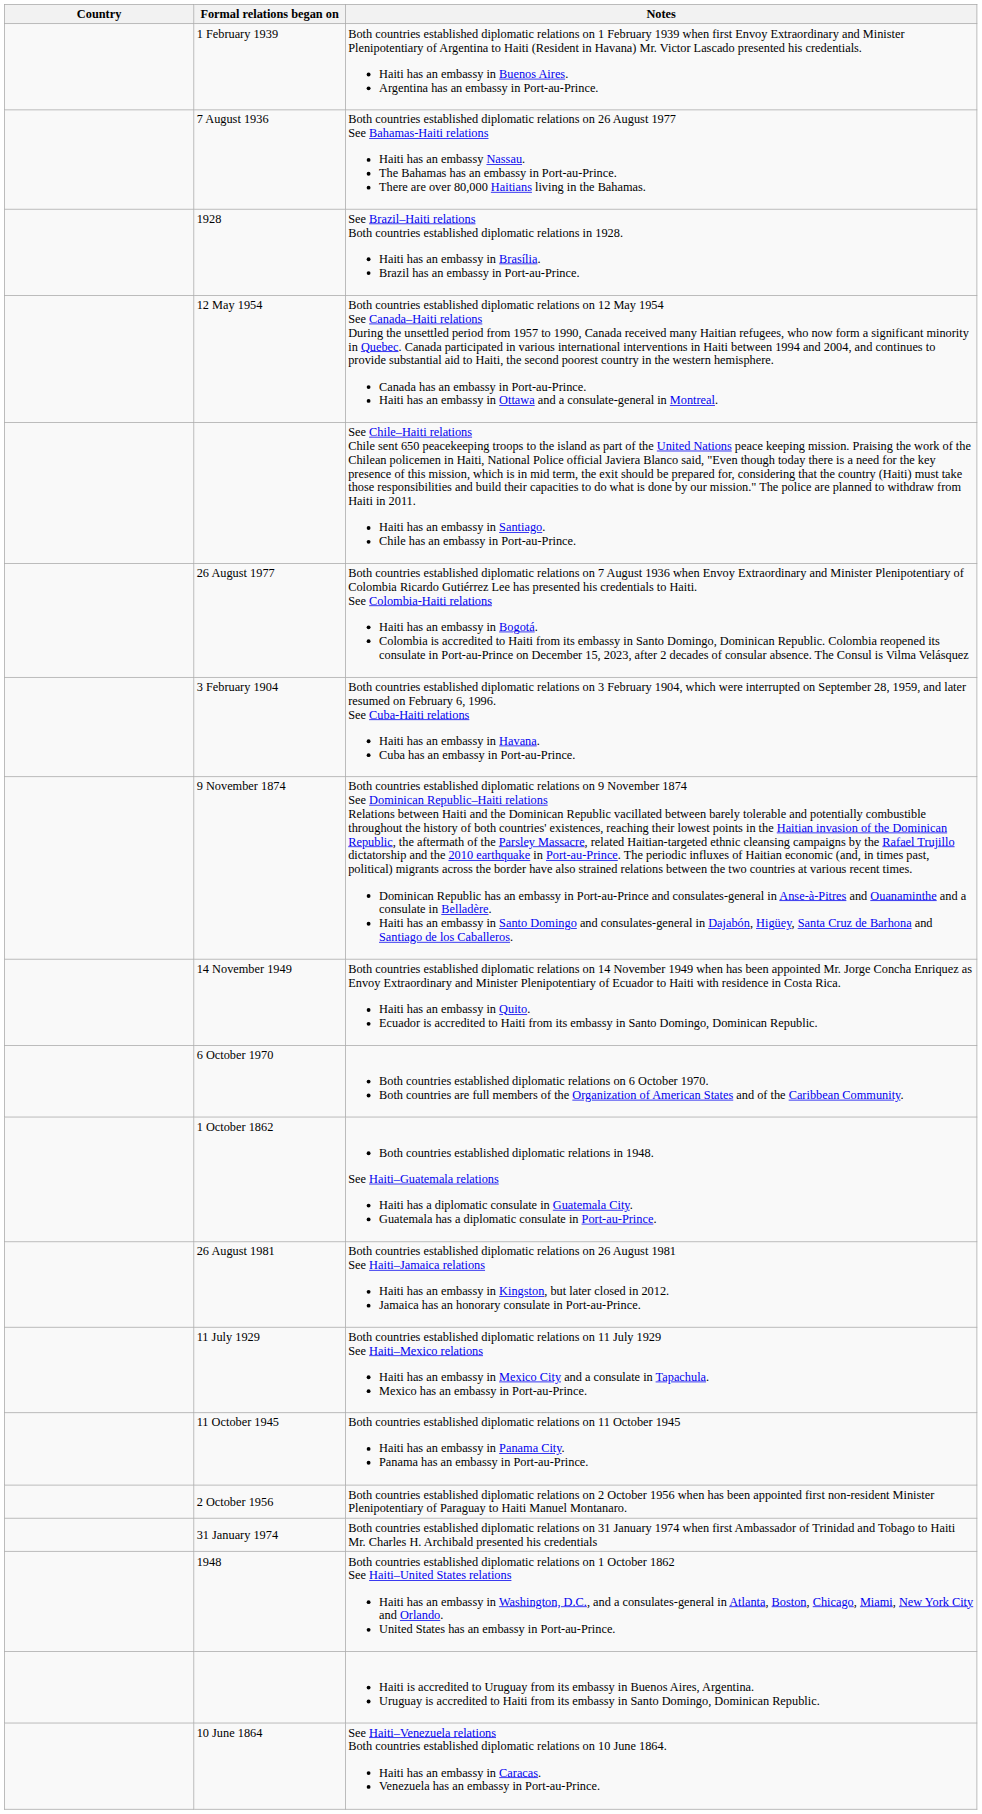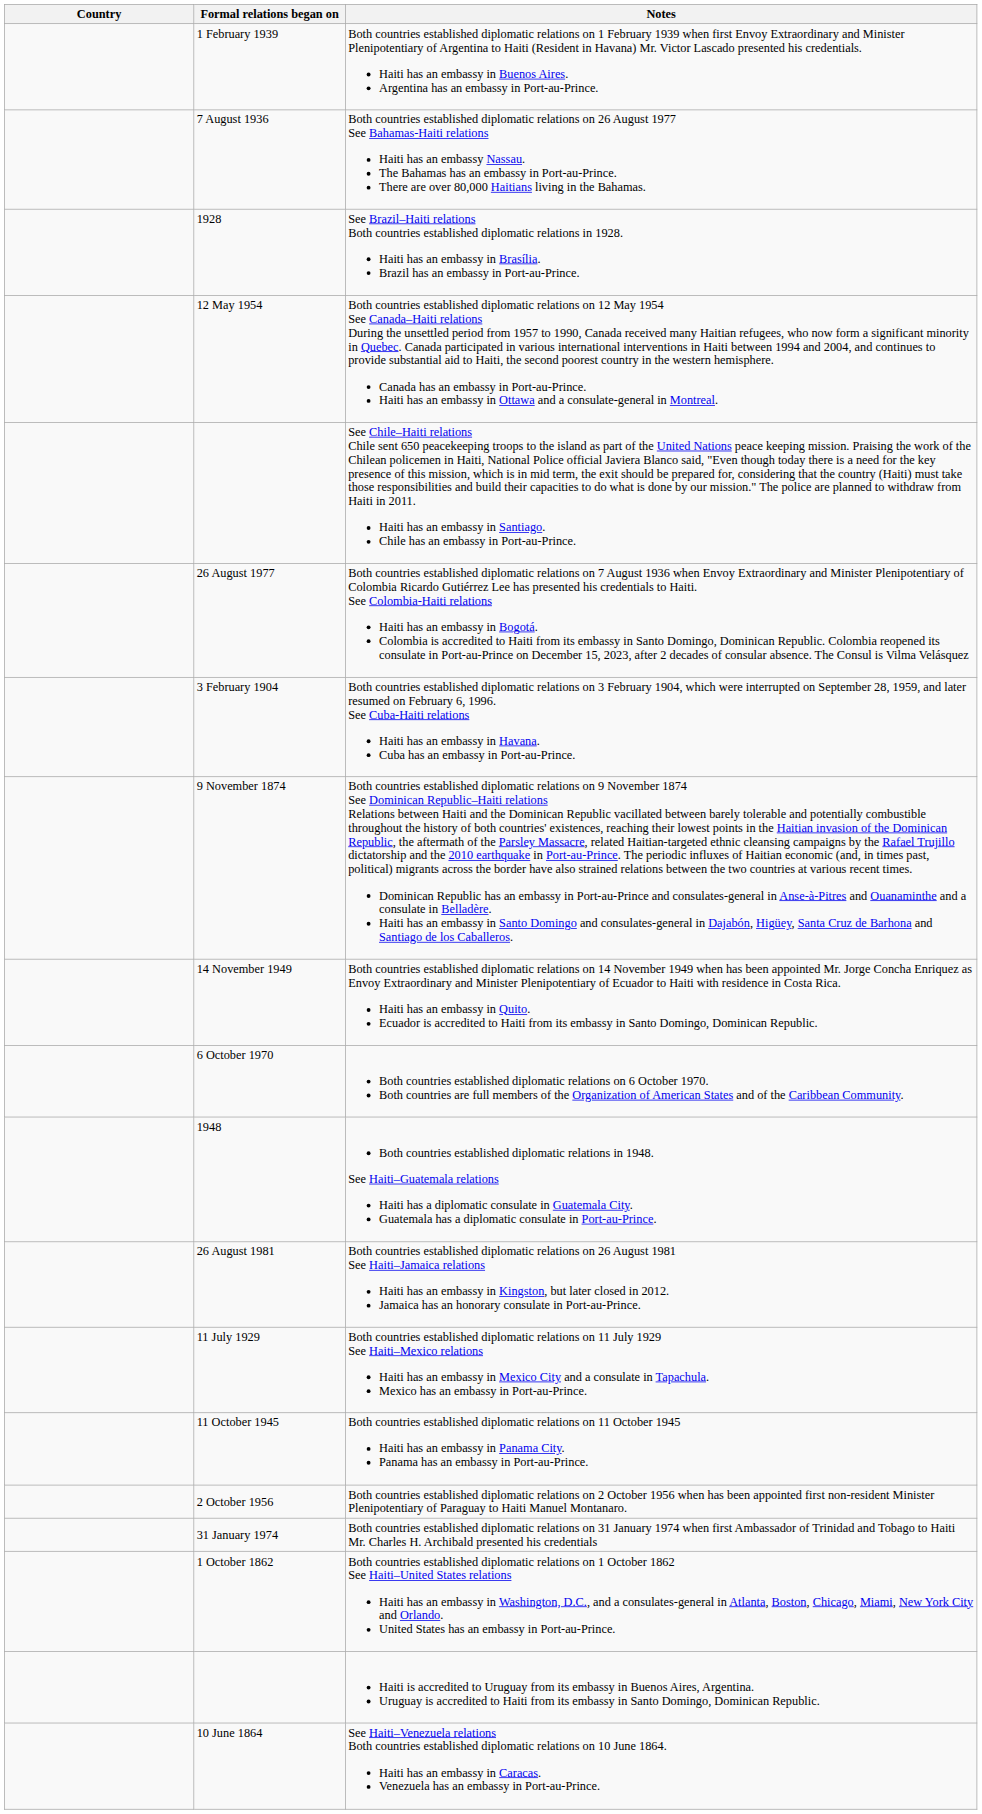(235, 1127) 1 October 1862 -> (209, 1127) 1948
(209, 1561) 1948 -> (235, 1561) 1 October 1862
